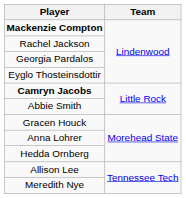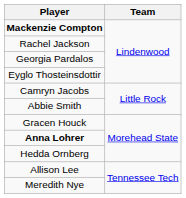(55, 91) bold -> (55, 91) normal
(55, 138) normal -> (55, 138) bold
